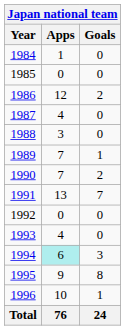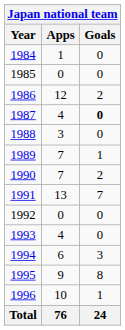(100, 114) normal -> (100, 114) bold
(61, 255) paleturquoise background -> (61, 255) no background
